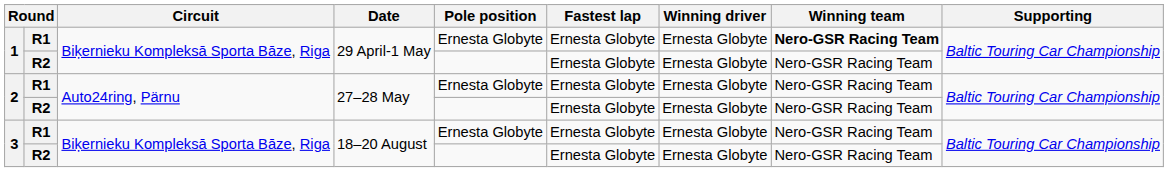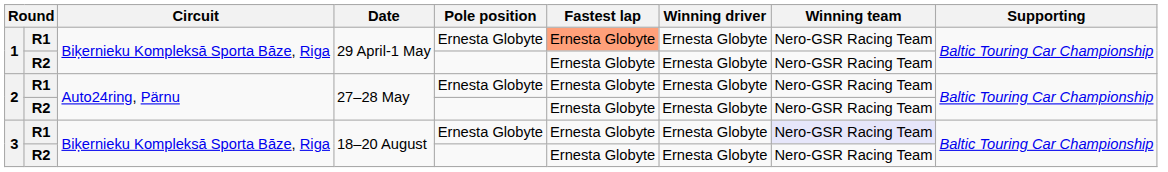(603, 39) no background -> (603, 39) lightsalmon background
(857, 39) bold -> (853, 39) normal
(853, 131) no background -> (853, 131) lavender background
